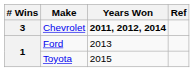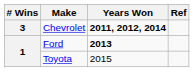(101, 44) normal -> (101, 44) bold
